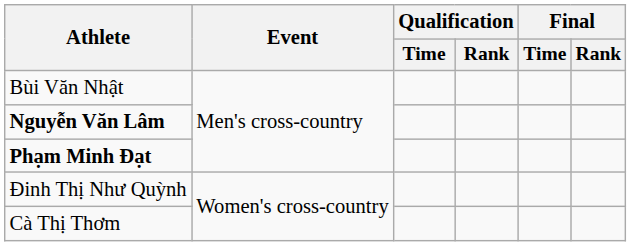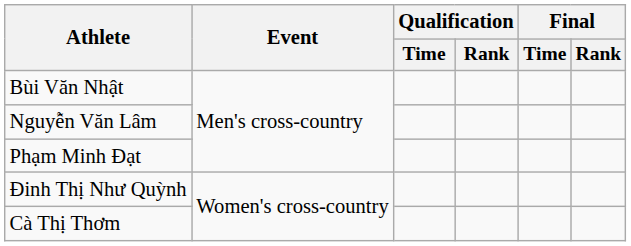(87, 121) bold -> (83, 121) normal
(80, 155) bold -> (75, 155) normal
